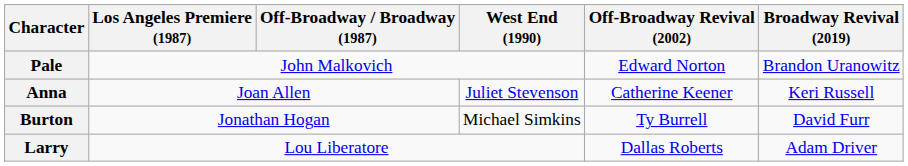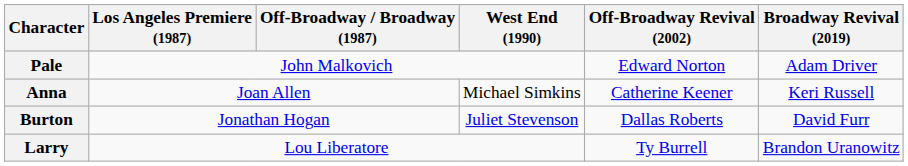(831, 65) Brandon Uranowitz -> (831, 65) Adam Driver
(522, 92) Juliet Stevenson -> (522, 92) Michael Simkins
(522, 119) Michael Simkins -> (522, 119) Juliet Stevenson
(672, 119) Ty Burrell -> (672, 119) Dallas Roberts
(672, 147) Dallas Roberts -> (672, 147) Ty Burrell
(831, 147) Adam Driver -> (831, 147) Brandon Uranowitz
